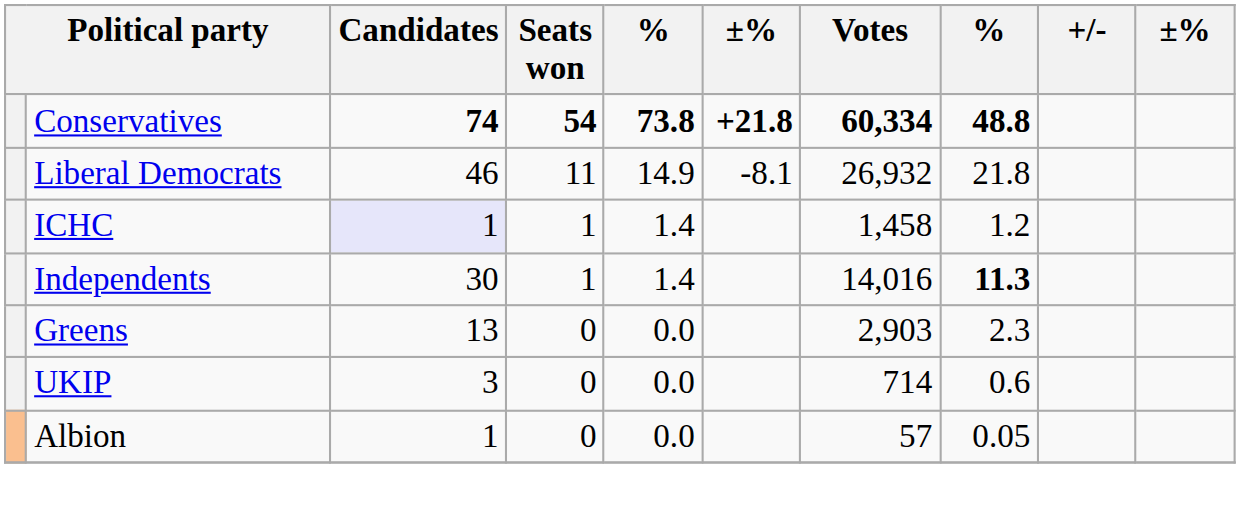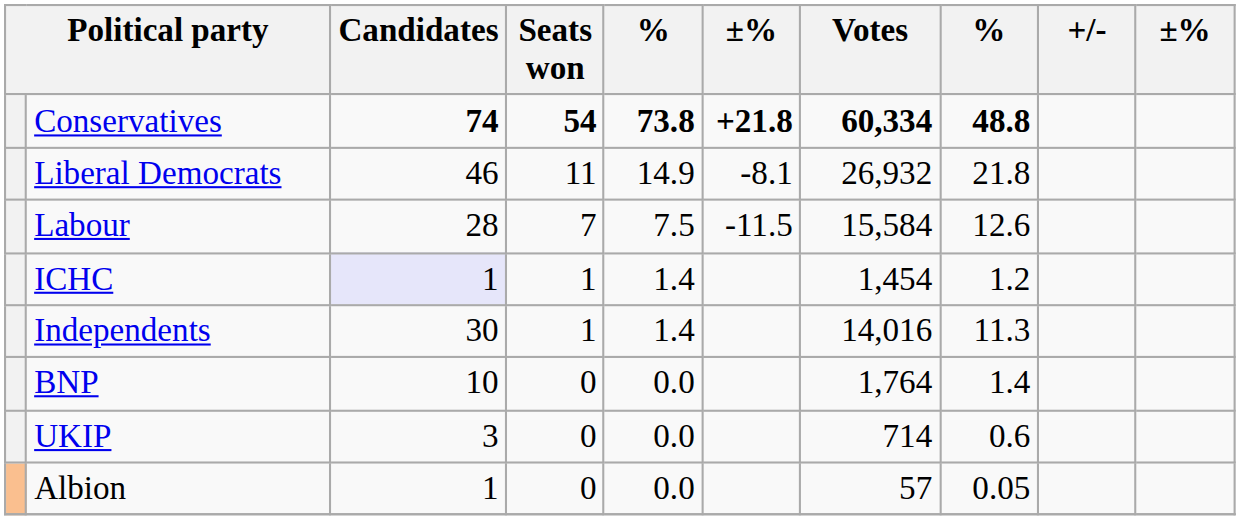+ row: (82, 225)
(895, 225) 1,458 -> (895, 278) 1,454
(1002, 278) bold -> (1002, 330) normal
- row: (81, 330)
+ row: (66, 383)
